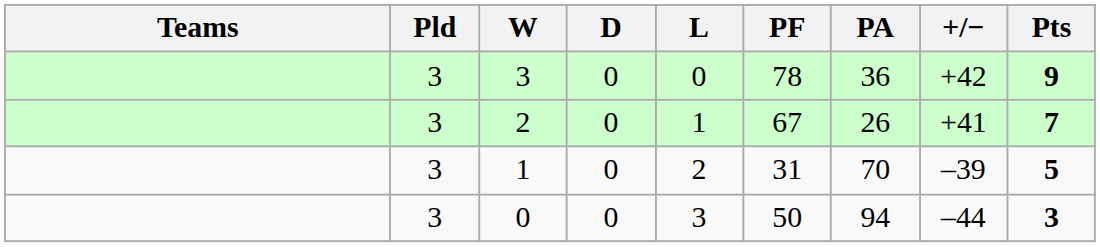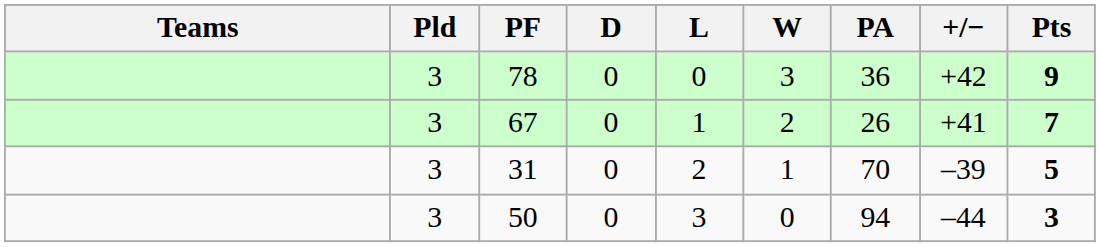columns swapped: (523, 28) <-> (787, 28)
